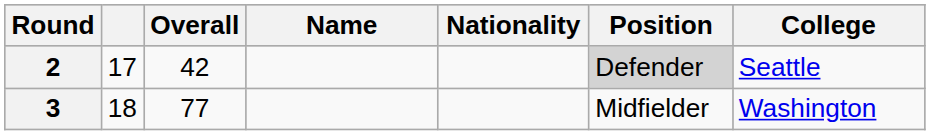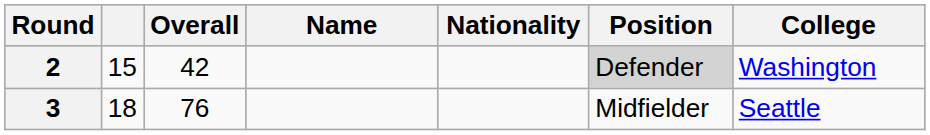(122, 66) 17 -> (122, 66) 15
(780, 66) Seattle -> (808, 66) Washington
(195, 108) 77 -> (195, 108) 76
(808, 108) Washington -> (780, 108) Seattle
